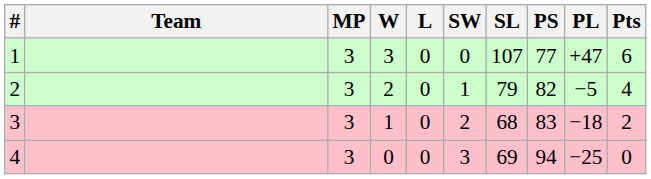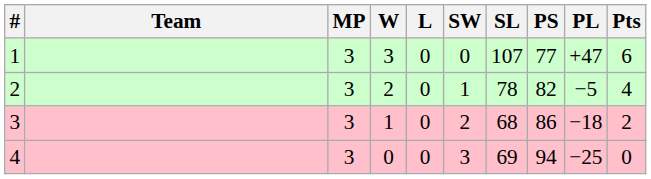(507, 88) 79 -> (507, 88) 78
(546, 122) 83 -> (546, 122) 86
